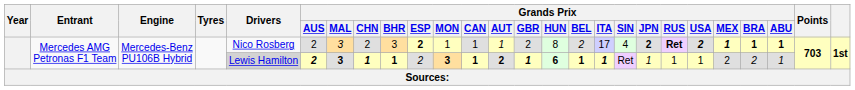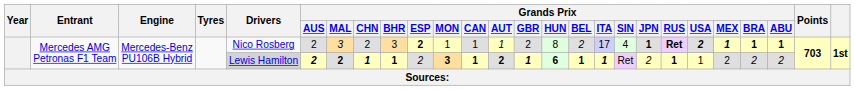(649, 45) 2 -> (649, 45) 1
(340, 61) 3 -> (340, 61) 2
(649, 61) 1 -> (649, 61) 2
(674, 61) normal -> (674, 61) bold
(781, 61) 1 -> (781, 61) 2
